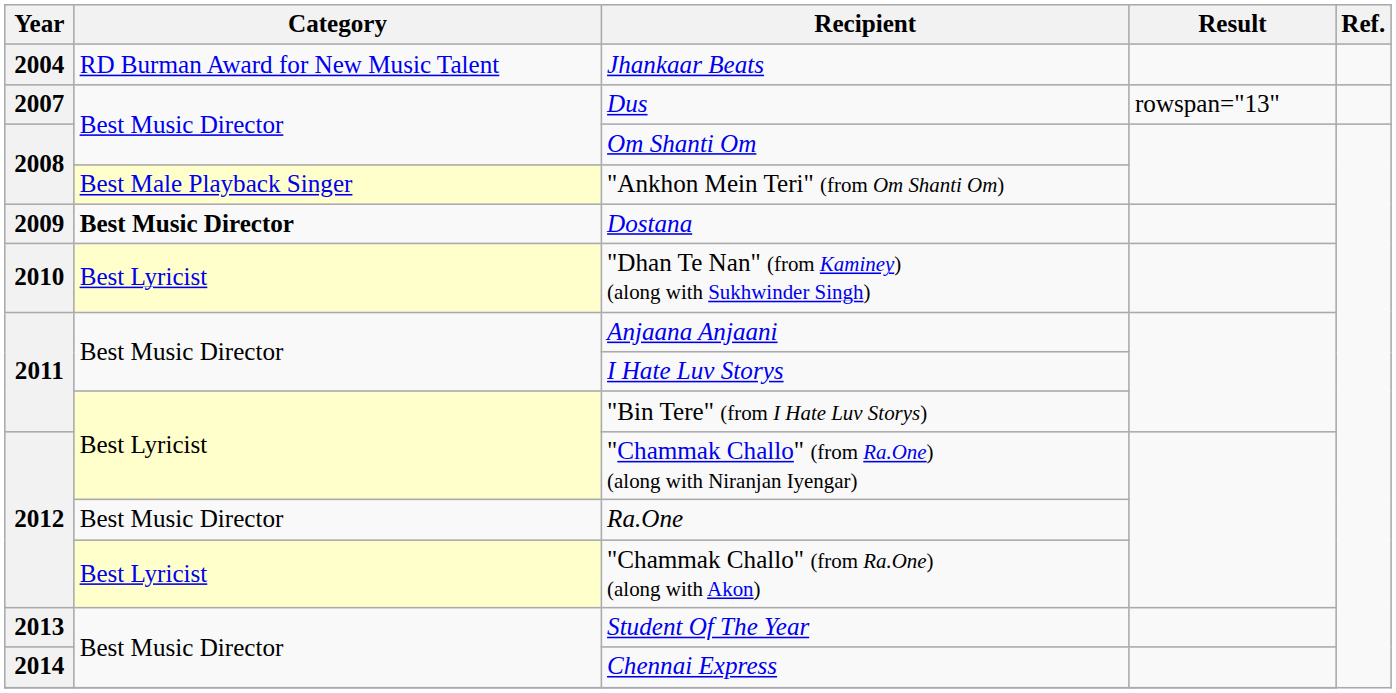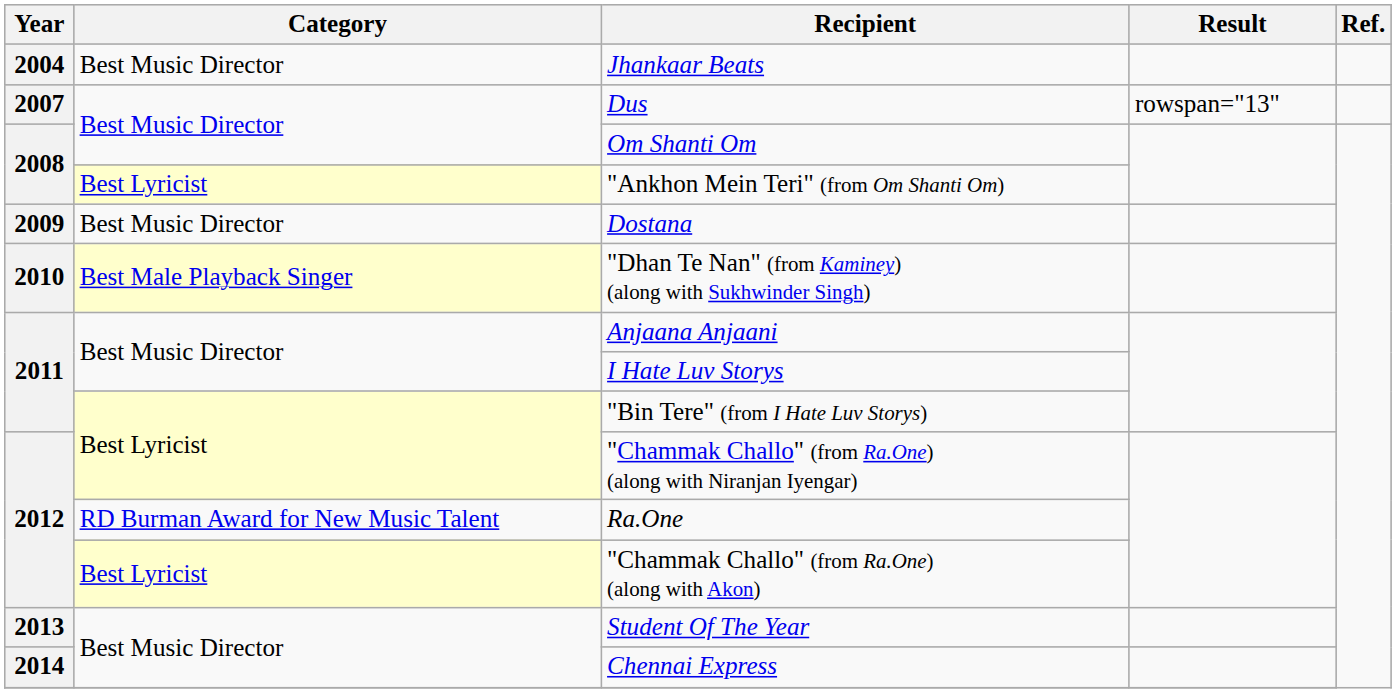(289, 64) RD Burman Award for New Music Talent -> (181, 64) Best Music Director
(216, 183) Best Male Playback Singer -> (143, 183) Best Lyricist
(187, 223) bold -> (181, 223) normal
(143, 277) Best Lyricist -> (216, 277) Best Male Playback Singer
(181, 519) Best Music Director -> (289, 519) RD Burman Award for New Music Talent
